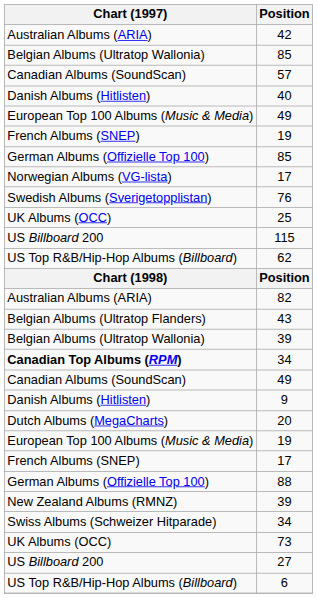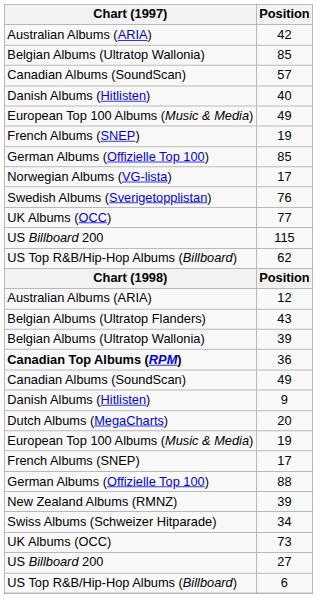(284, 217) 25 -> (284, 217) 77
(284, 298) 82 -> (284, 298) 12
(284, 359) 34 -> (284, 359) 36
